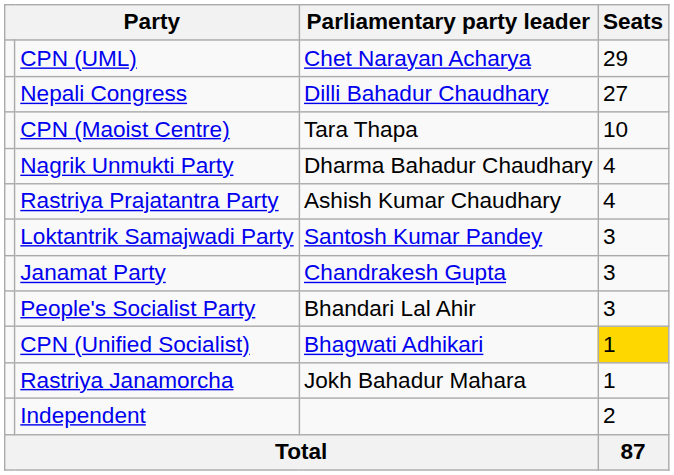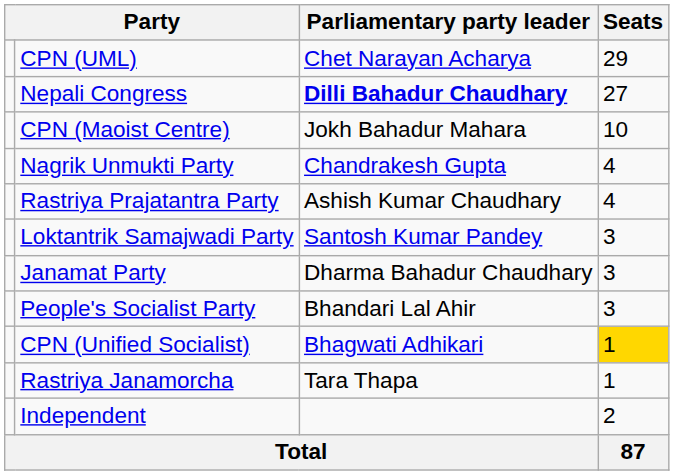(426, 93) normal -> (436, 93) bold
(361, 129) Tara Thapa -> (415, 129) Jokh Bahadur Mahara
(448, 165) Dharma Bahadur Chaudhary -> (405, 165) Chandrakesh Gupta
(405, 272) Chandrakesh Gupta -> (448, 272) Dharma Bahadur Chaudhary
(415, 380) Jokh Bahadur Mahara -> (361, 380) Tara Thapa
